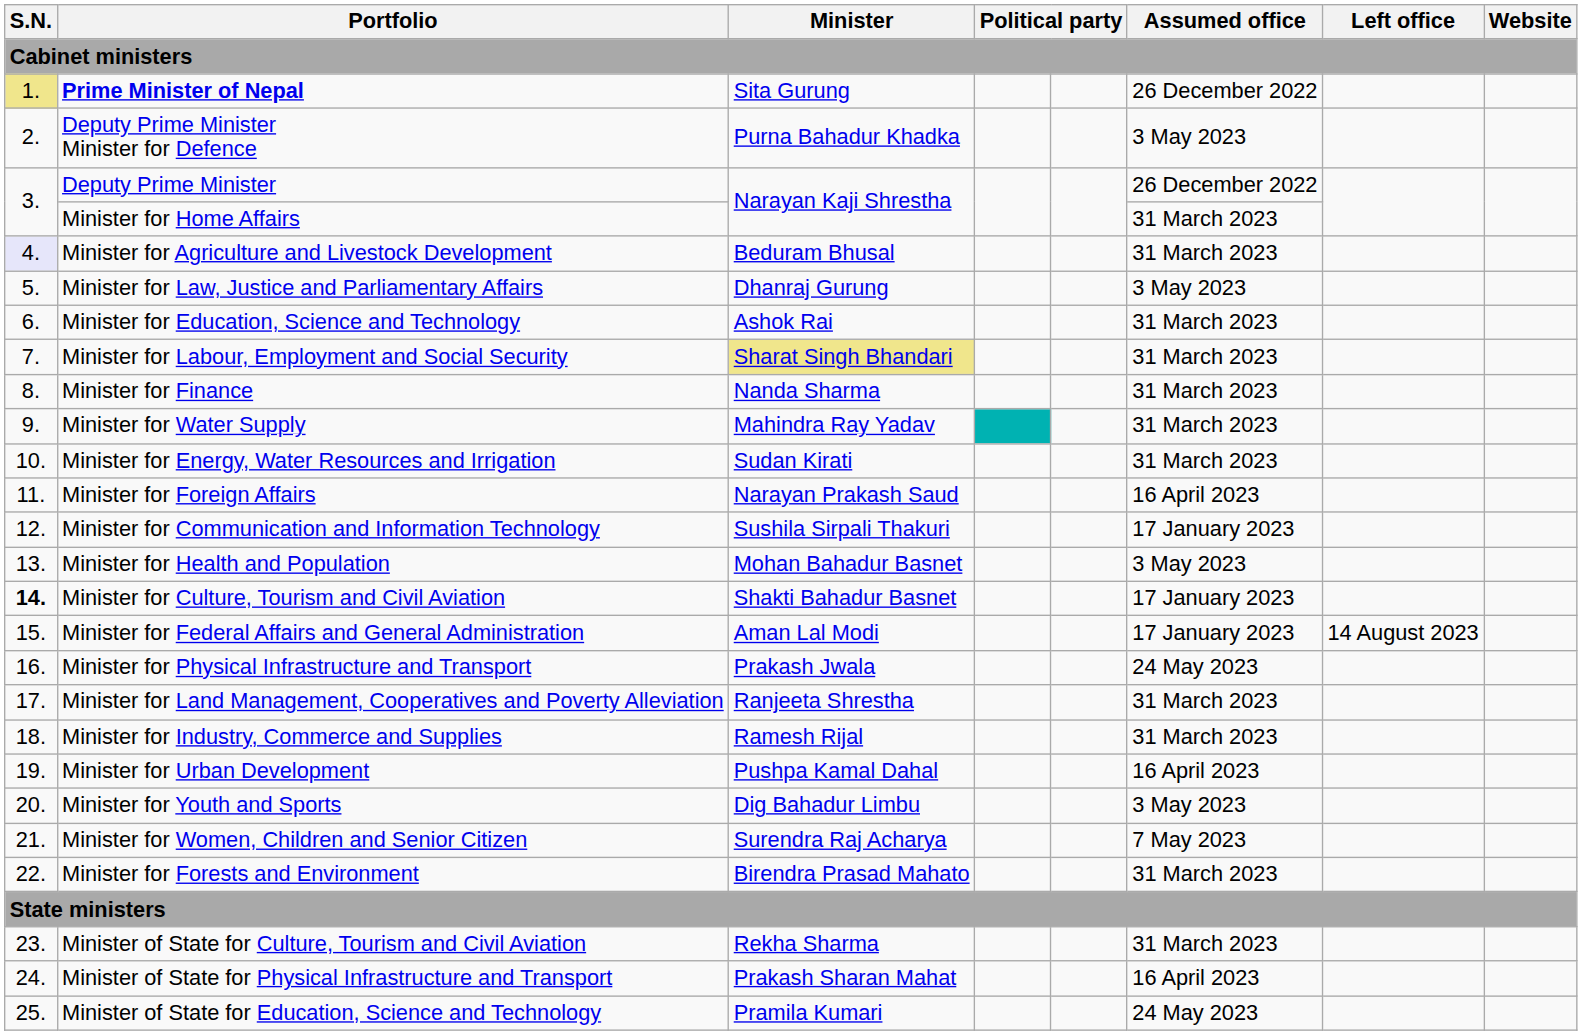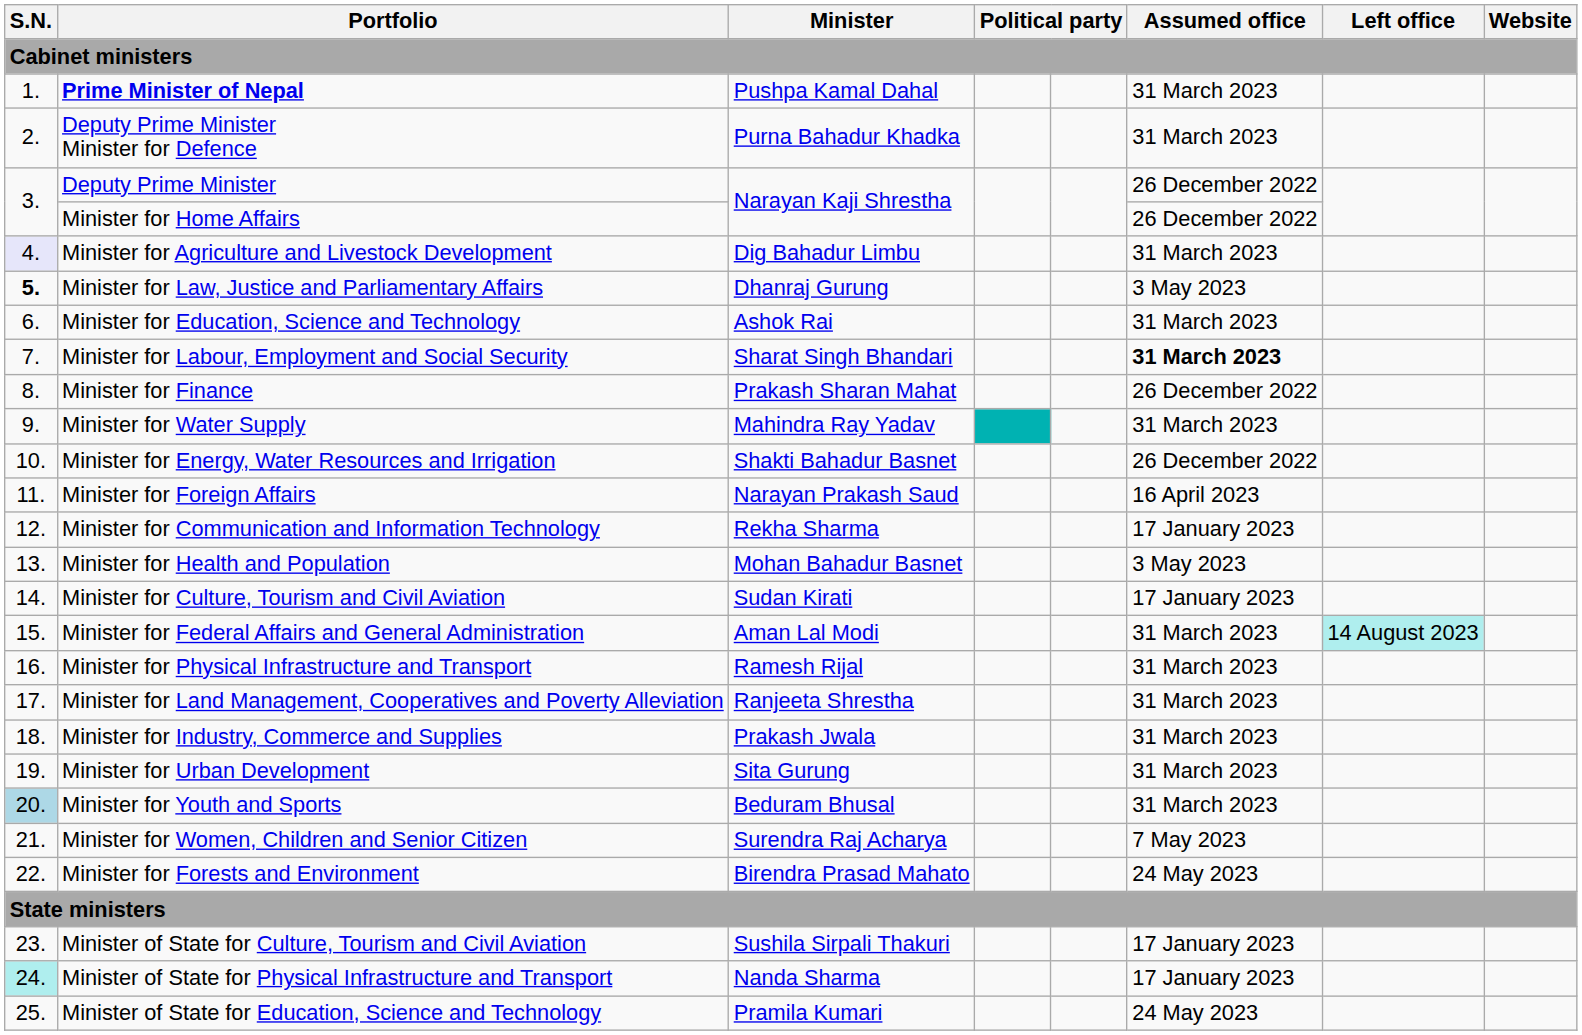(31, 90) khaki background -> (31, 90) no background
(792, 90) Sita Gurung -> (836, 90) Pushpa Kamal Dahal
(1225, 90) 26 December 2022 -> (1205, 90) 31 March 2023
(1189, 137) 3 May 2023 -> (1205, 137) 31 March 2023
(1205, 218) 31 March 2023 -> (1225, 218) 26 December 2022
(814, 253) Beduram Bhusal -> (827, 253) Dig Bahadur Limbu
(31, 287) normal -> (31, 287) bold
(843, 356) khaki background -> (843, 356) no background
(1205, 356) normal -> (1207, 356) bold
(807, 391) Nanda Sharma -> (845, 391) Prakash Sharan Mahat
(1205, 391) 31 March 2023 -> (1225, 391) 26 December 2022
(793, 460) Sudan Kirati -> (845, 460) Shakti Bahadur Basnet
(1205, 460) 31 March 2023 -> (1225, 460) 26 December 2022
(842, 529) Sushila Sirpali Thakuri -> (806, 529) Rekha Sharma
(31, 598) bold -> (31, 598) normal
(845, 598) Shakti Bahadur Basnet -> (793, 598) Sudan Kirati
(1213, 632) 17 January 2023 -> (1205, 632) 31 March 2023
(1403, 632) no background -> (1403, 632) paleturquoise background
(804, 667) Prakash Jwala -> (798, 667) Ramesh Rijal
(1195, 667) 24 May 2023 -> (1205, 667) 31 March 2023
(798, 736) Ramesh Rijal -> (804, 736) Prakash Jwala
(836, 770) Pushpa Kamal Dahal -> (792, 770) Sita Gurung
(1196, 770) 16 April 2023 -> (1205, 770) 31 March 2023
(31, 805) no background -> (31, 805) lightblue background
(827, 805) Dig Bahadur Limbu -> (814, 805) Beduram Bhusal
(1189, 805) 3 May 2023 -> (1205, 805) 31 March 2023
(1205, 874) 31 March 2023 -> (1195, 874) 24 May 2023
(806, 943) Rekha Sharma -> (842, 943) Sushila Sirpali Thakuri
(1205, 943) 31 March 2023 -> (1213, 943) 17 January 2023
(31, 978) no background -> (31, 978) paleturquoise background
(845, 978) Prakash Sharan Mahat -> (807, 978) Nanda Sharma
(1196, 978) 16 April 2023 -> (1213, 978) 17 January 2023
